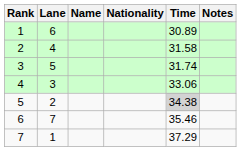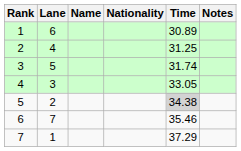(183, 48) 31.58 -> (183, 48) 31.25
(183, 84) 33.06 -> (183, 84) 33.05
